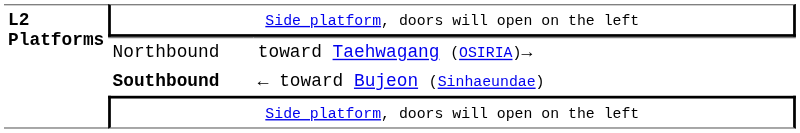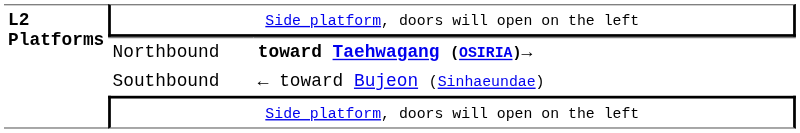(395, 53) normal -> (395, 53) bold
(166, 81) bold -> (166, 81) normal
